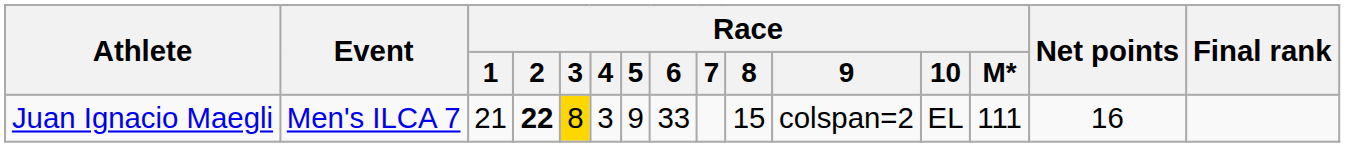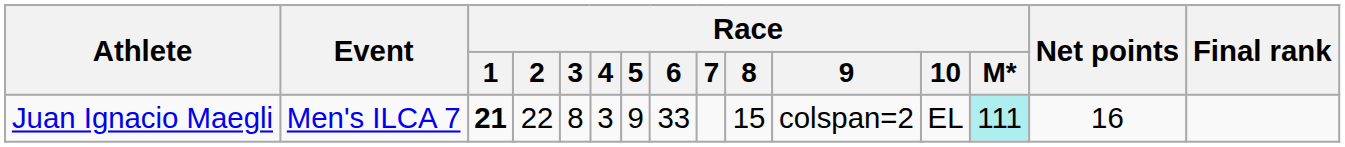(491, 119) normal -> (491, 119) bold
(537, 119) bold -> (537, 119) normal
(575, 119) gold background -> (575, 119) no background
(1000, 119) no background -> (1000, 119) paleturquoise background
